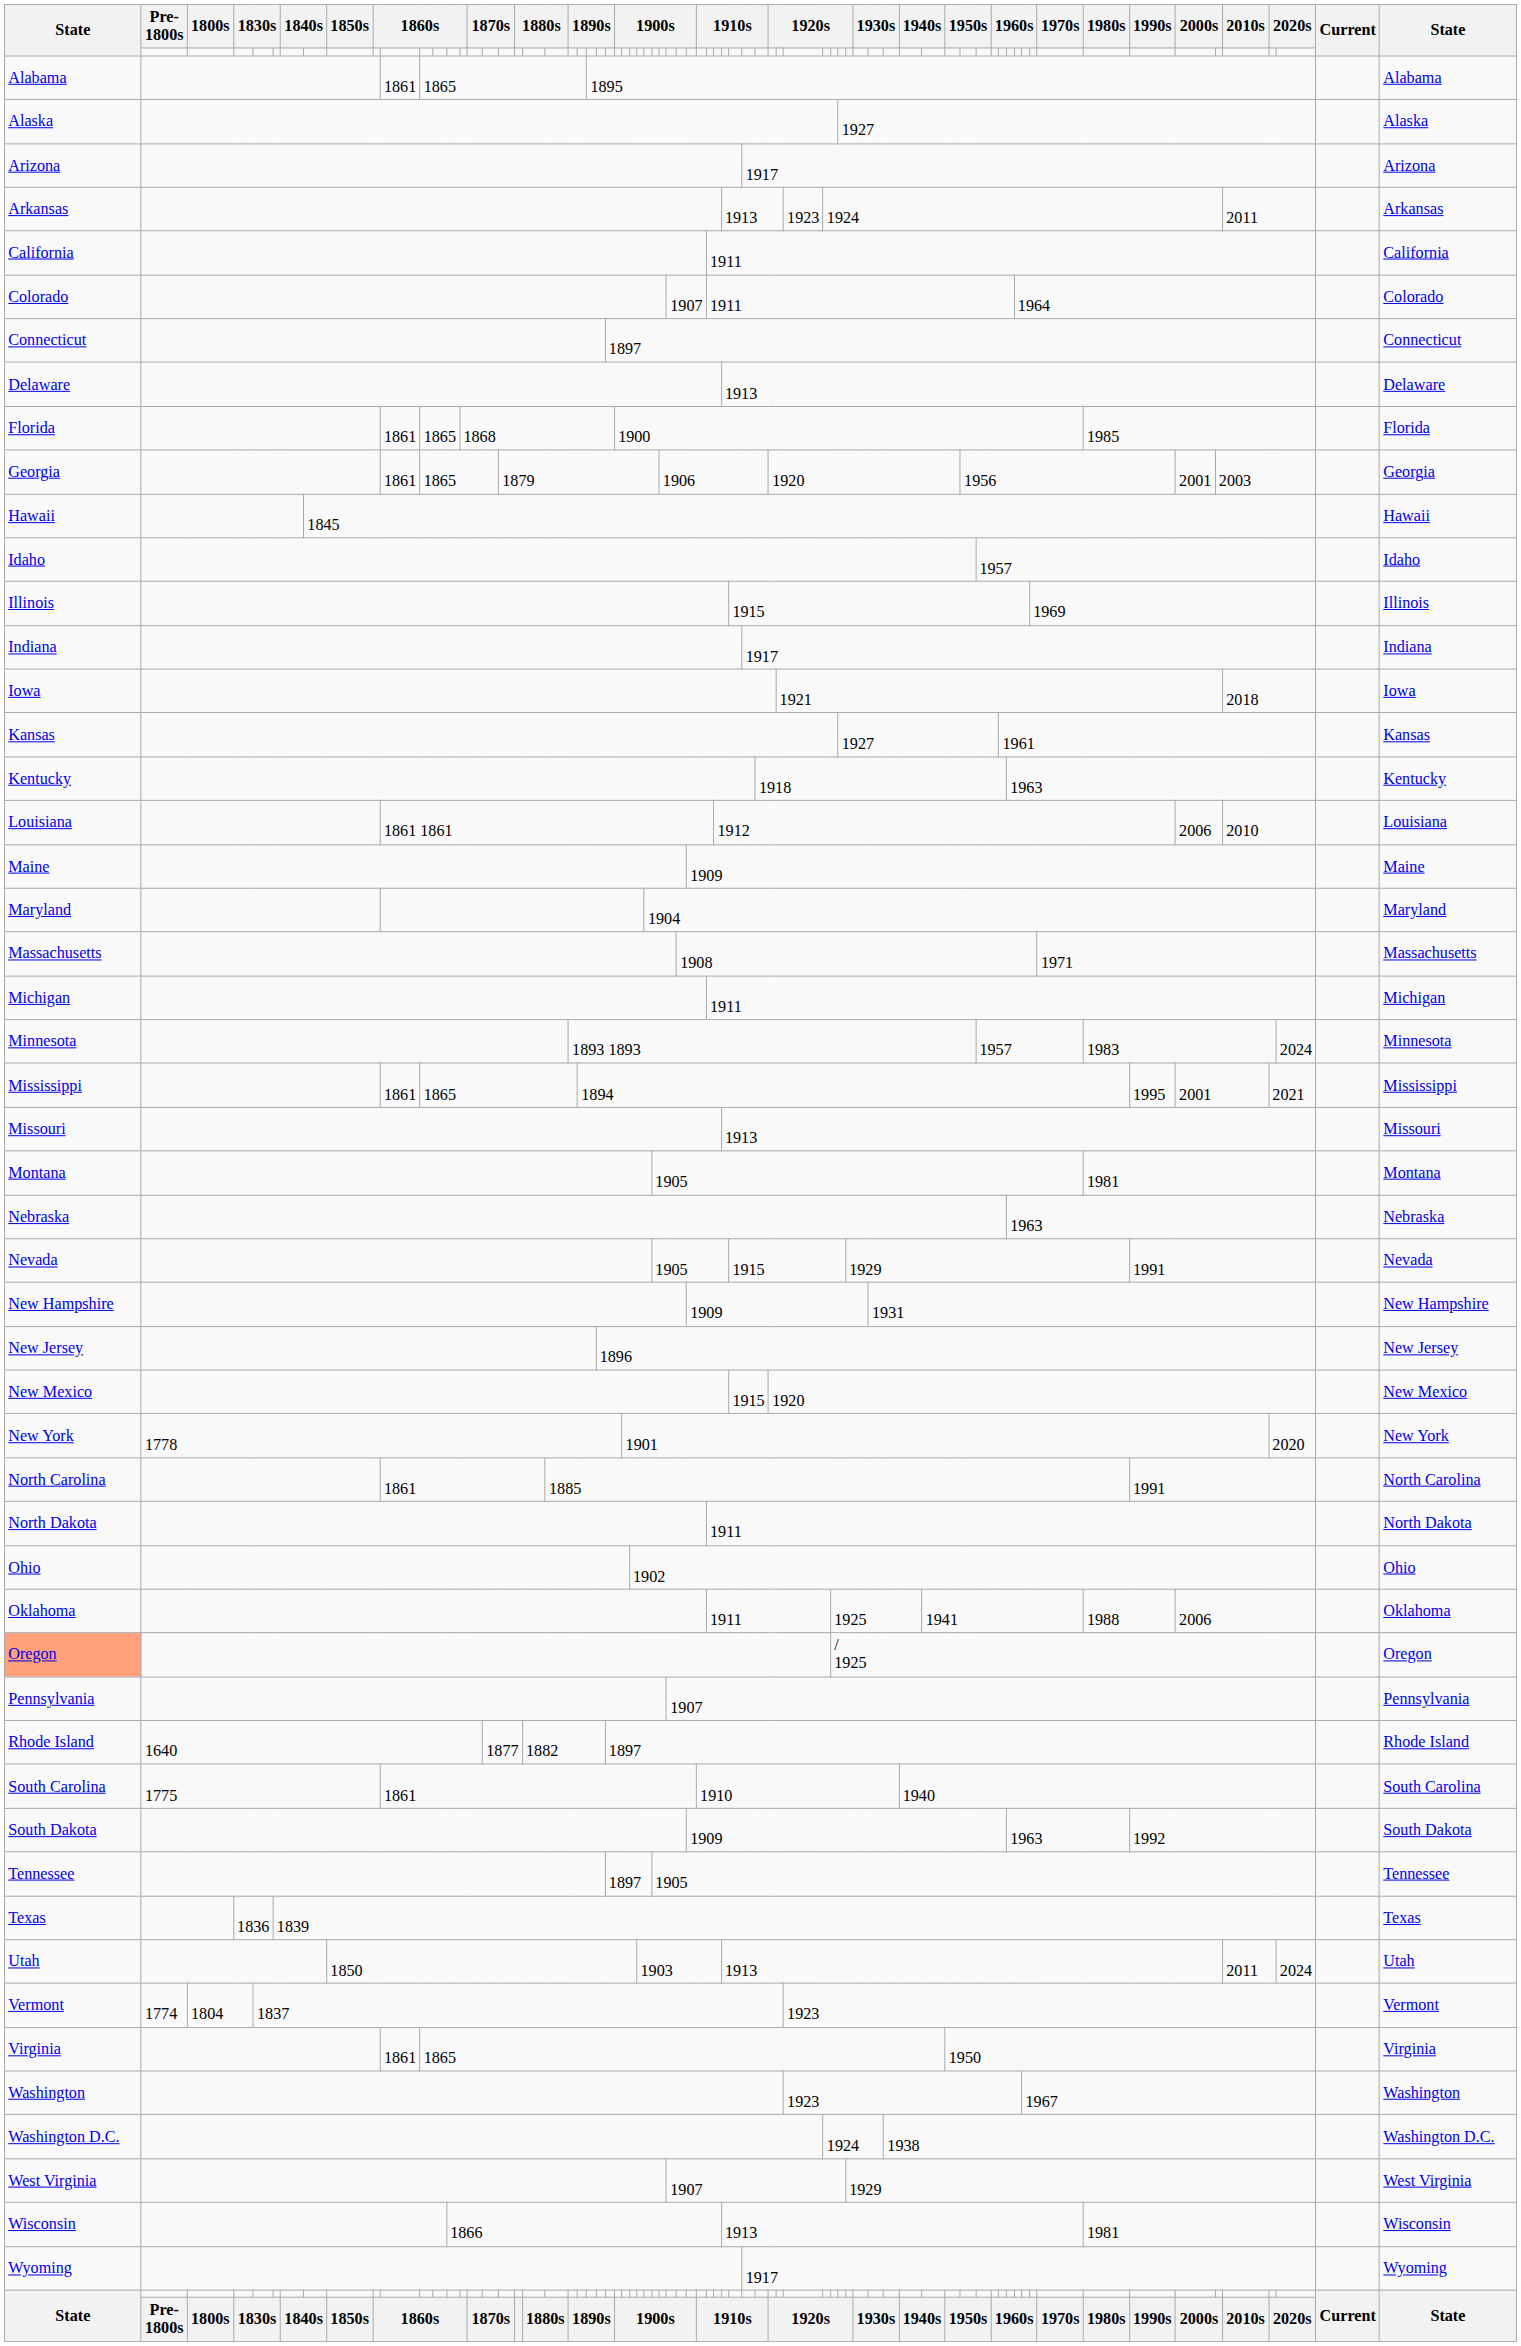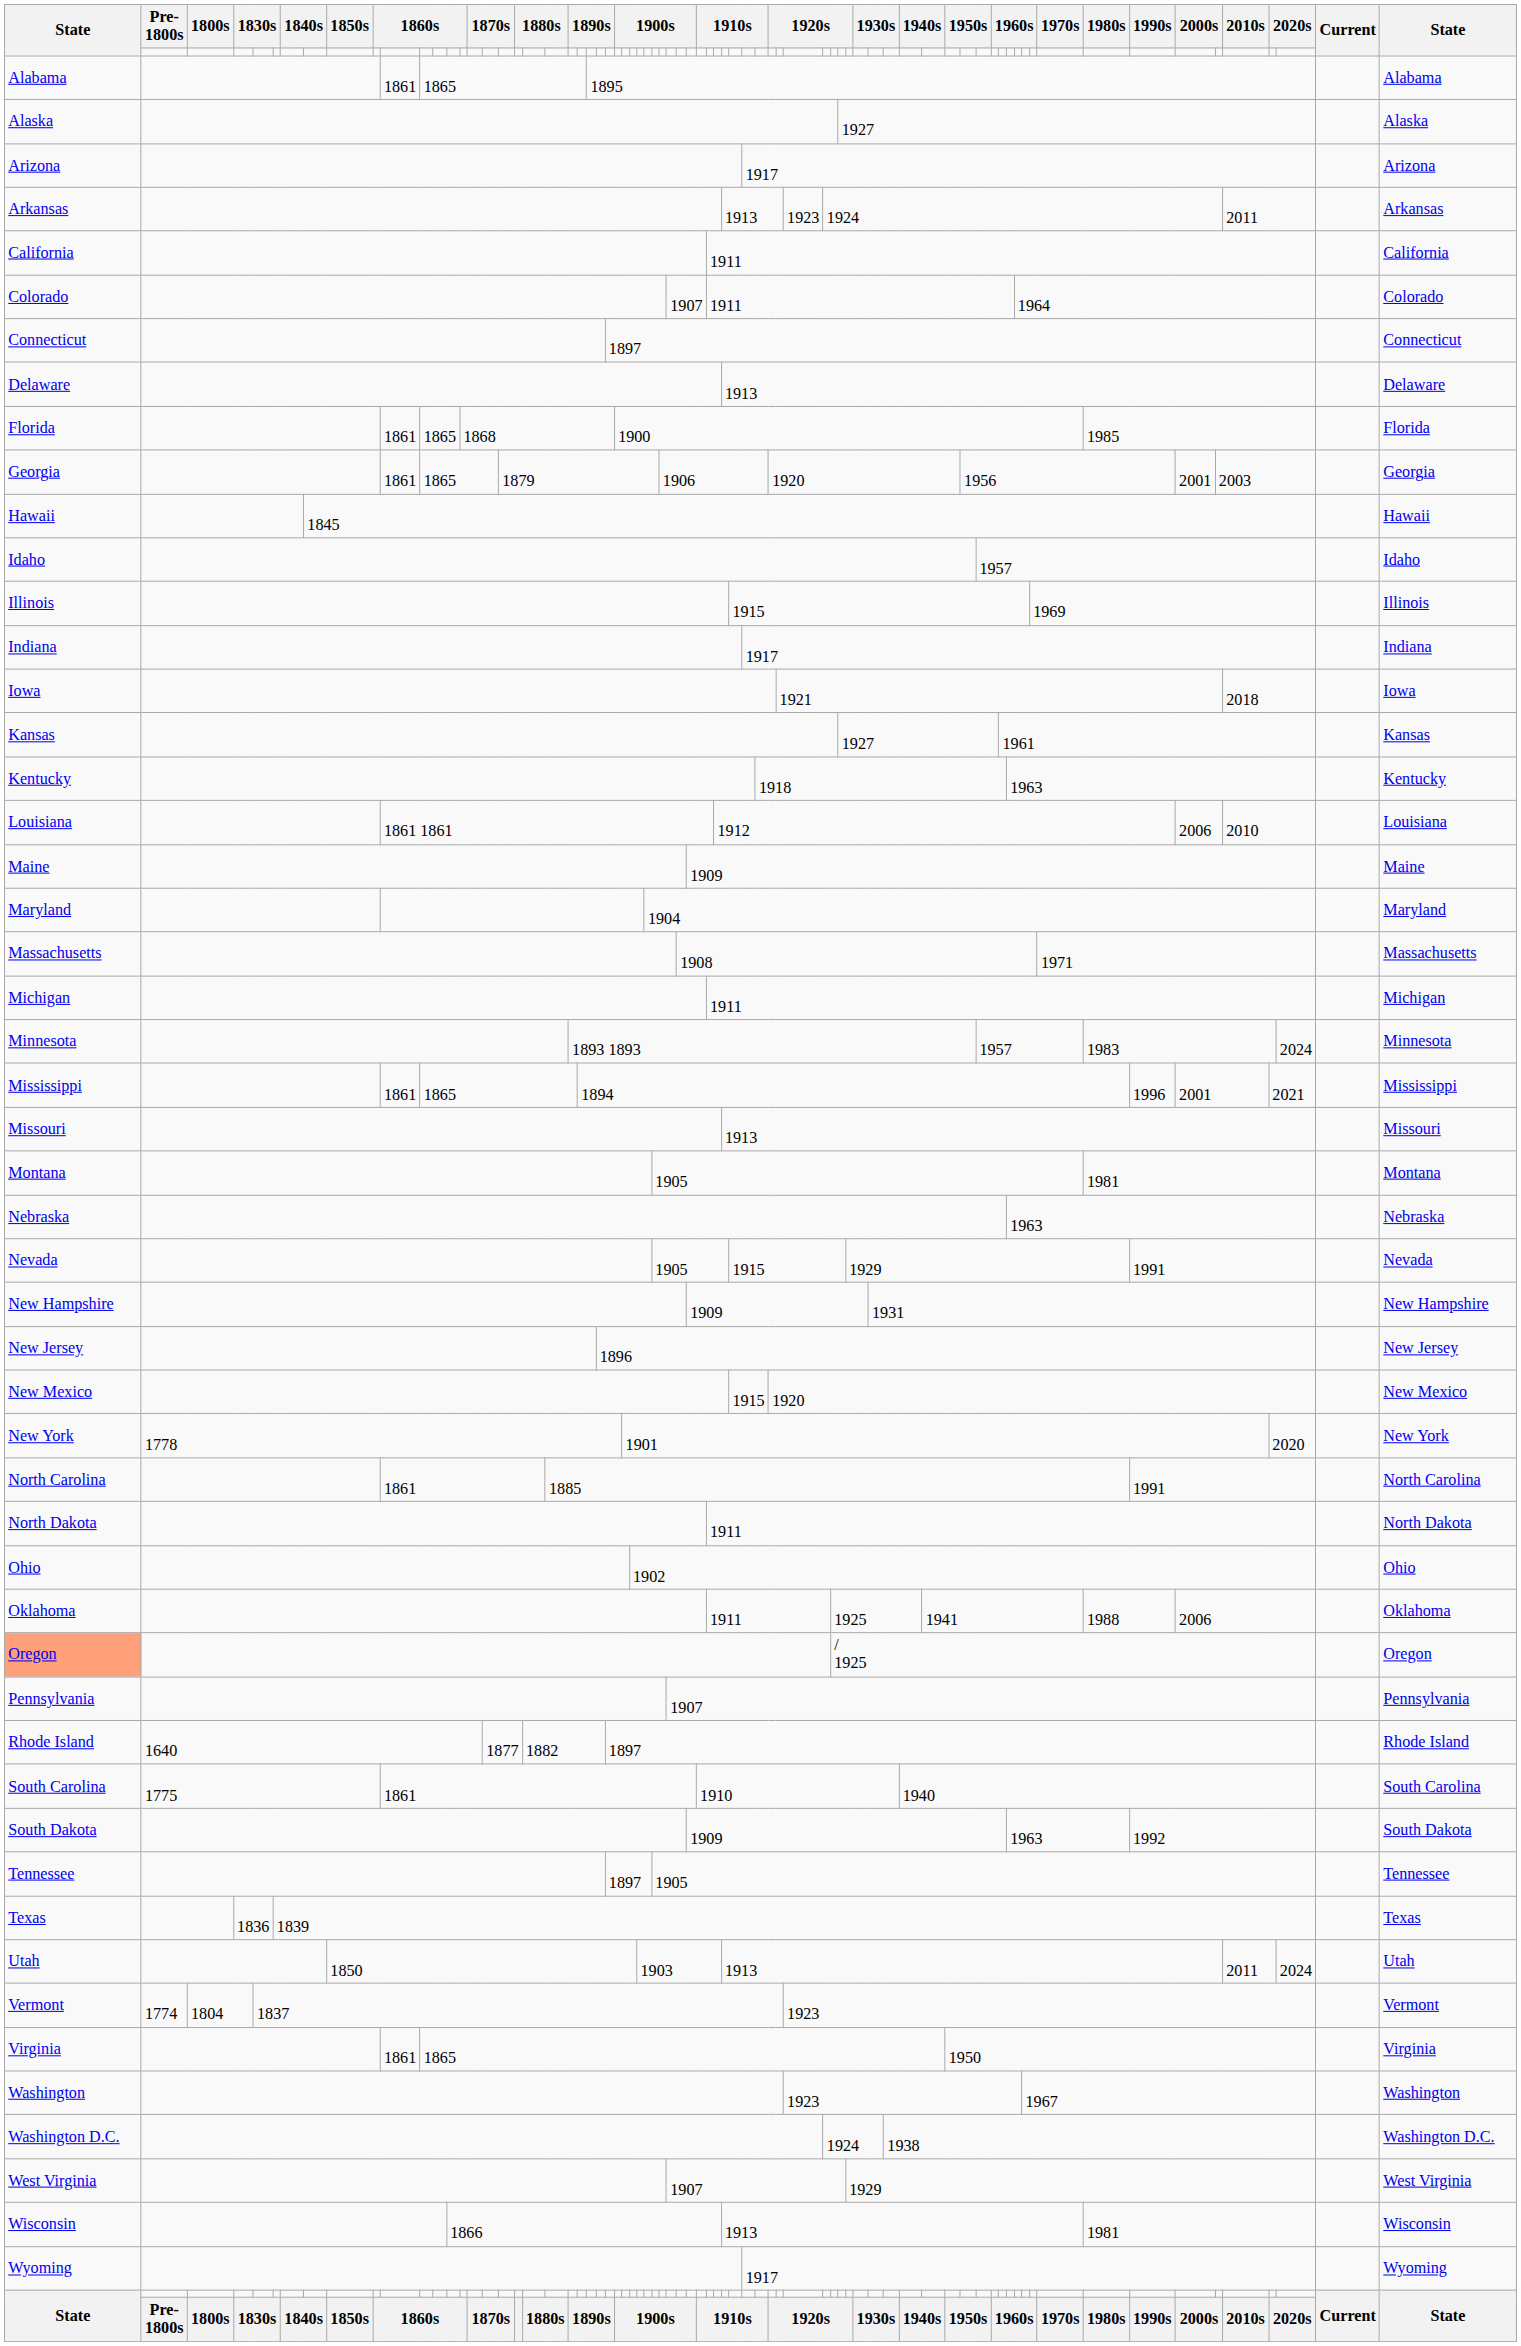(1149, 1094) 1995 -> (1149, 1094) 1996
